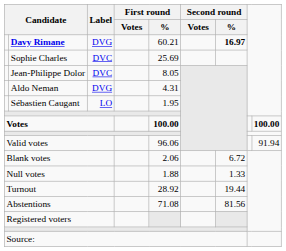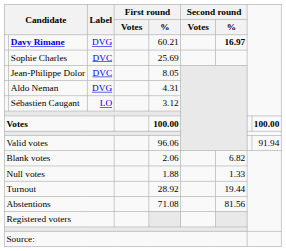(171, 104) 1.95 -> (171, 104) 3.12
(237, 158) 6.72 -> (237, 158) 6.82
